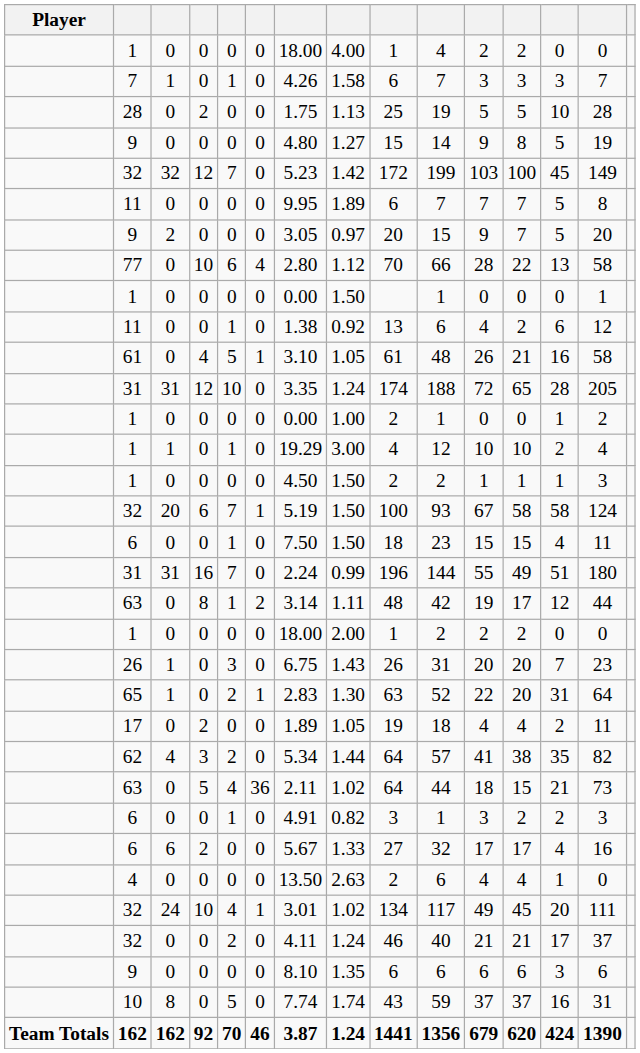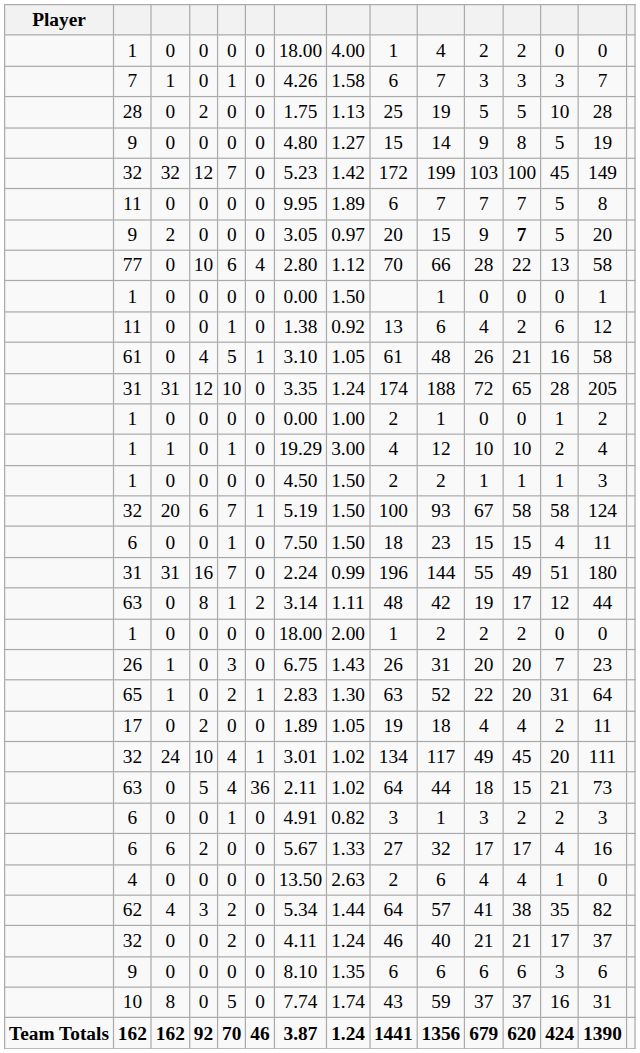(522, 234) normal -> (522, 234) bold
rows swapped: (132, 756) <-> (132, 910)
